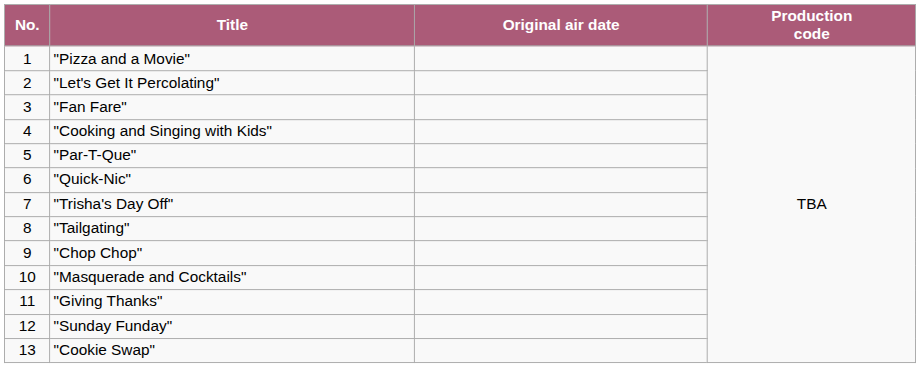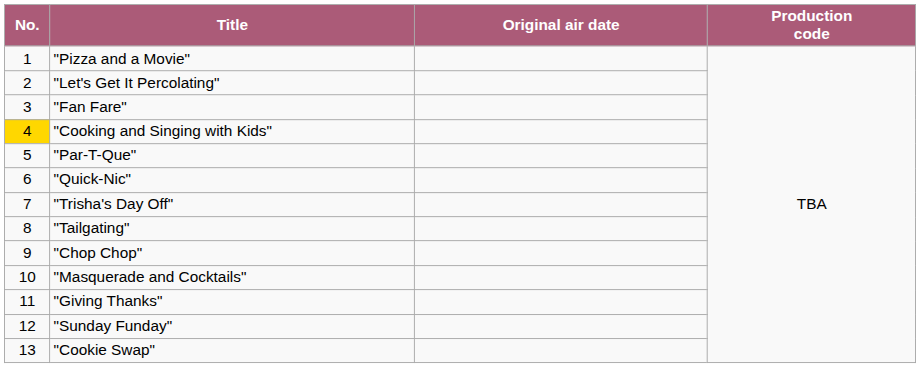(27, 131) no background -> (27, 131) gold background
